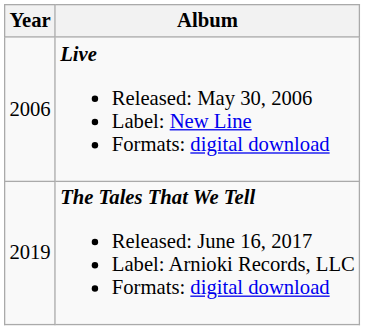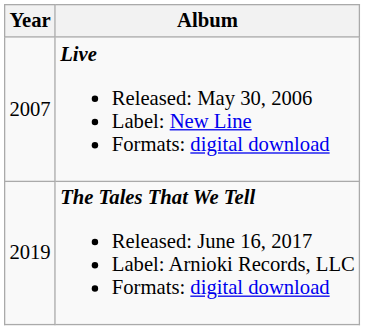(30, 109) 2006 -> (30, 109) 2007
